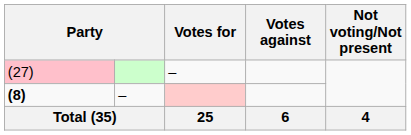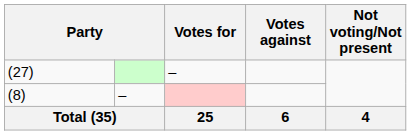(21, 71) pink background -> (21, 71) no background
(17, 94) bold -> (17, 94) normal
